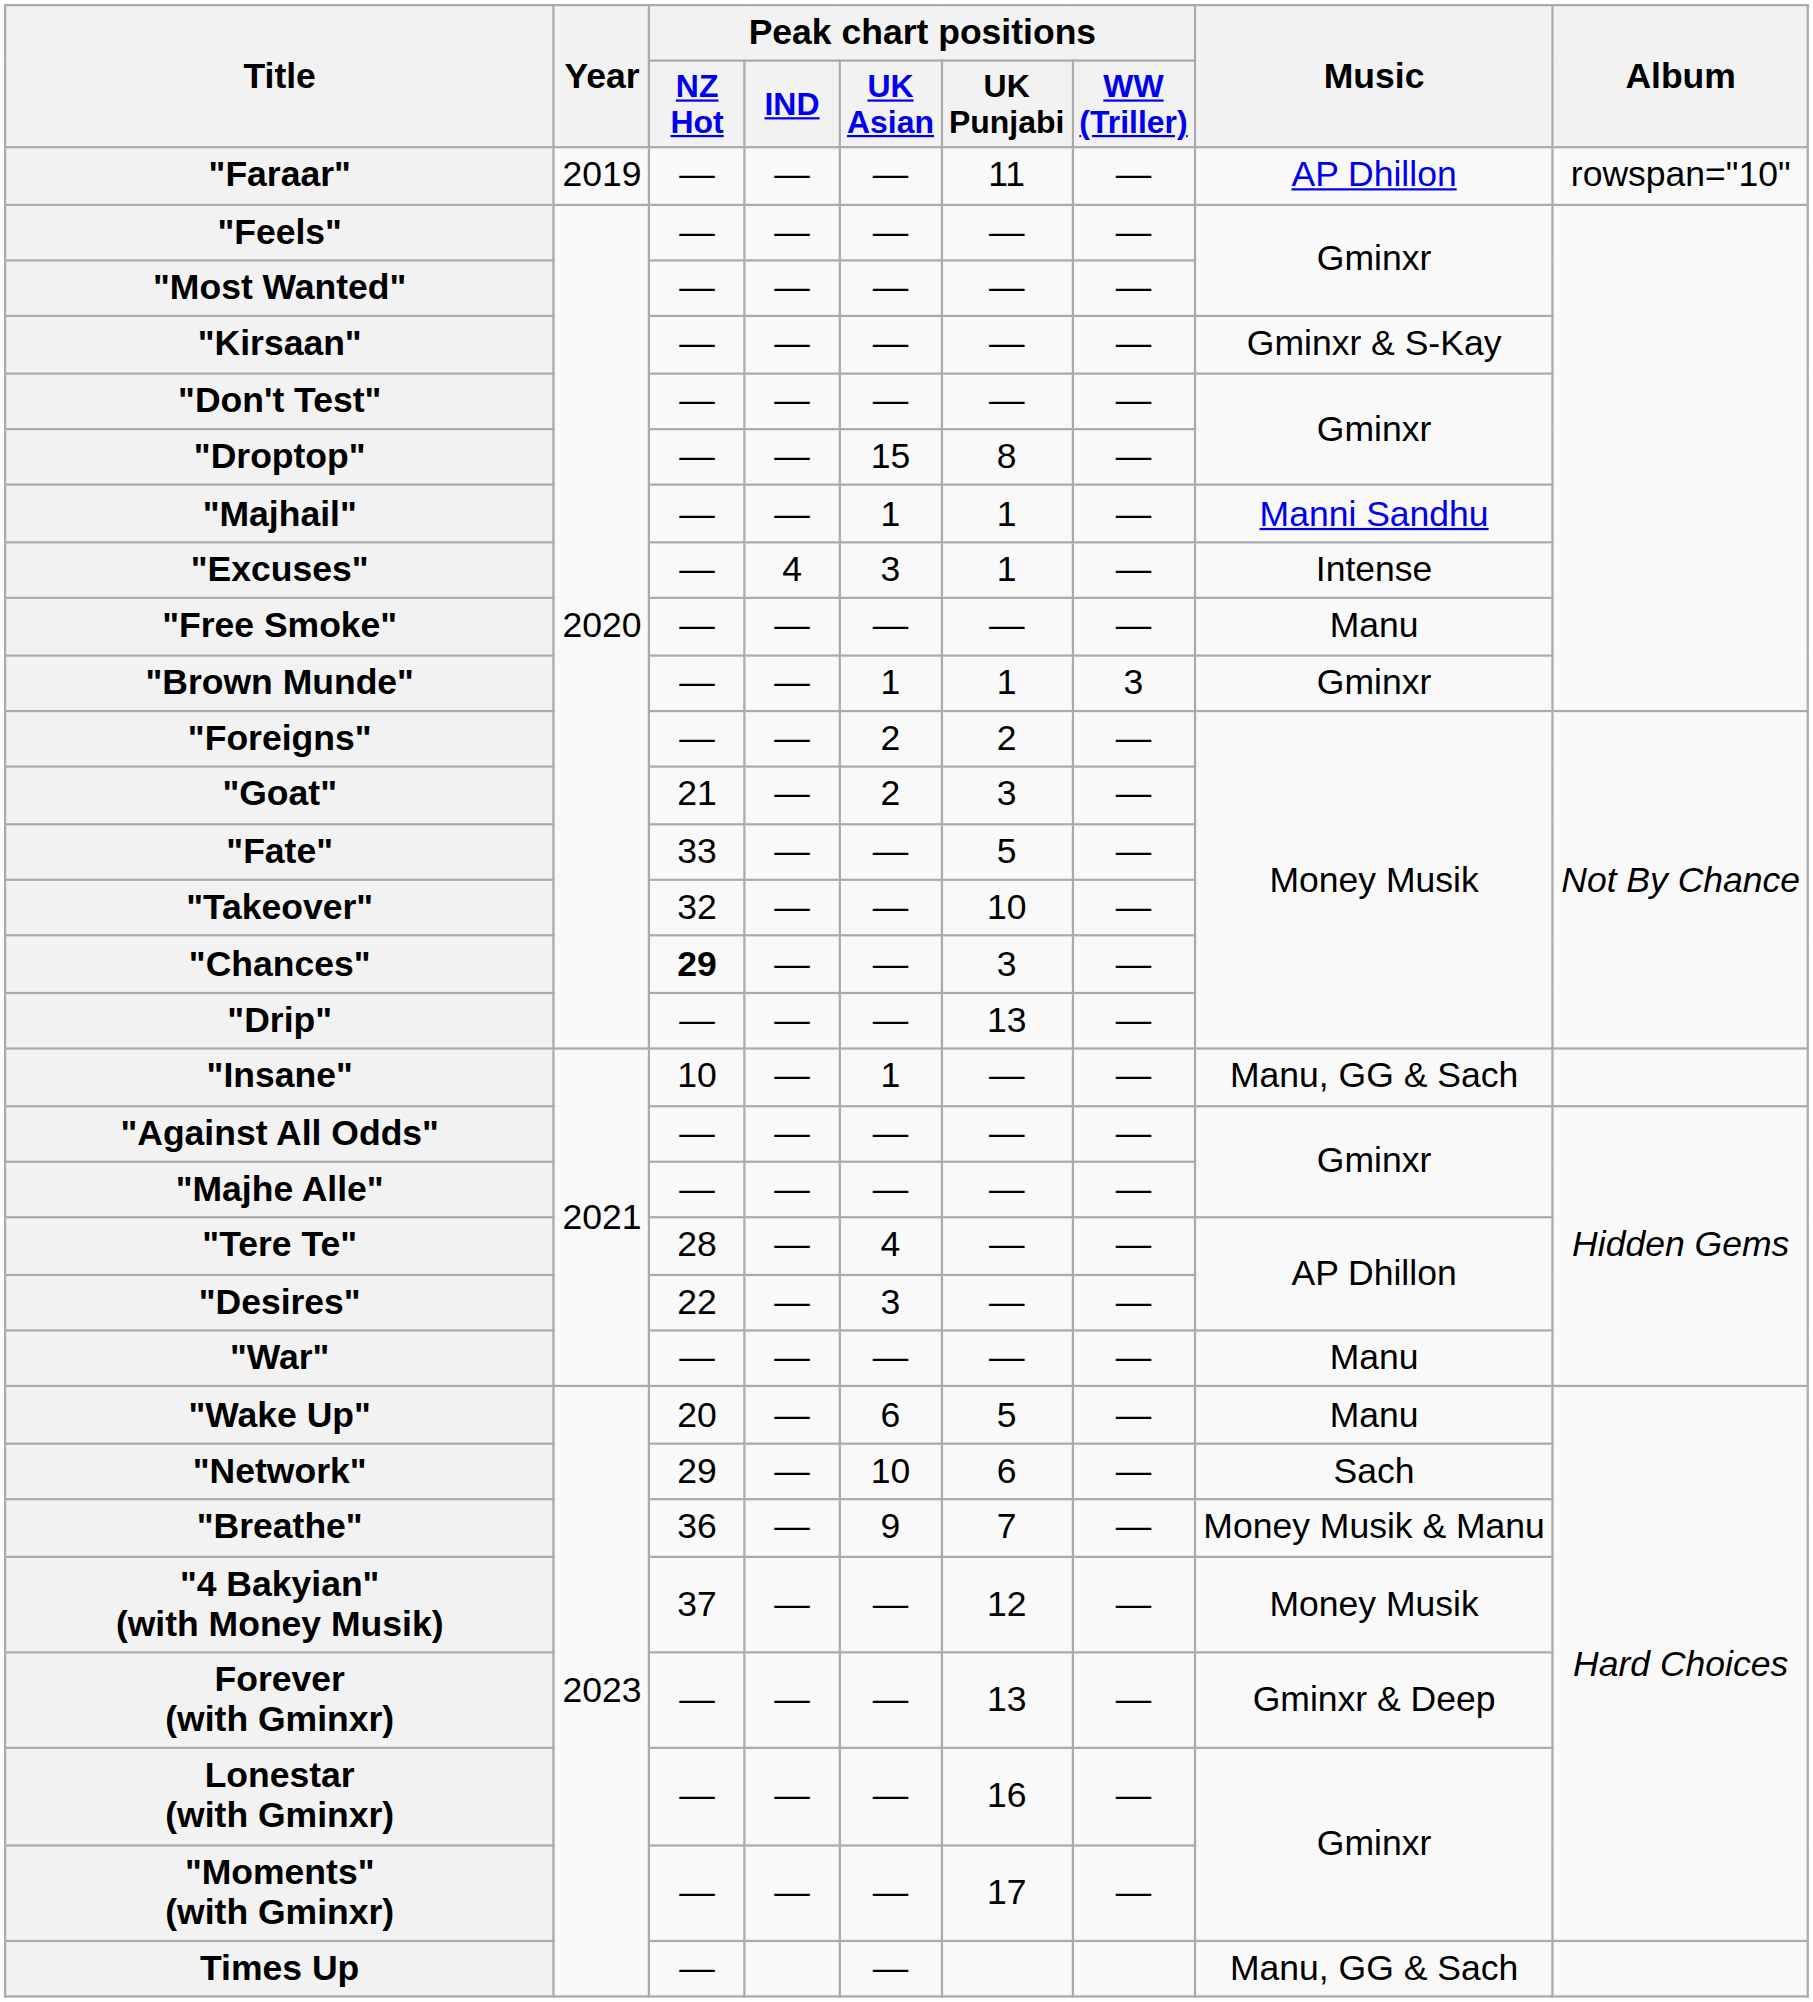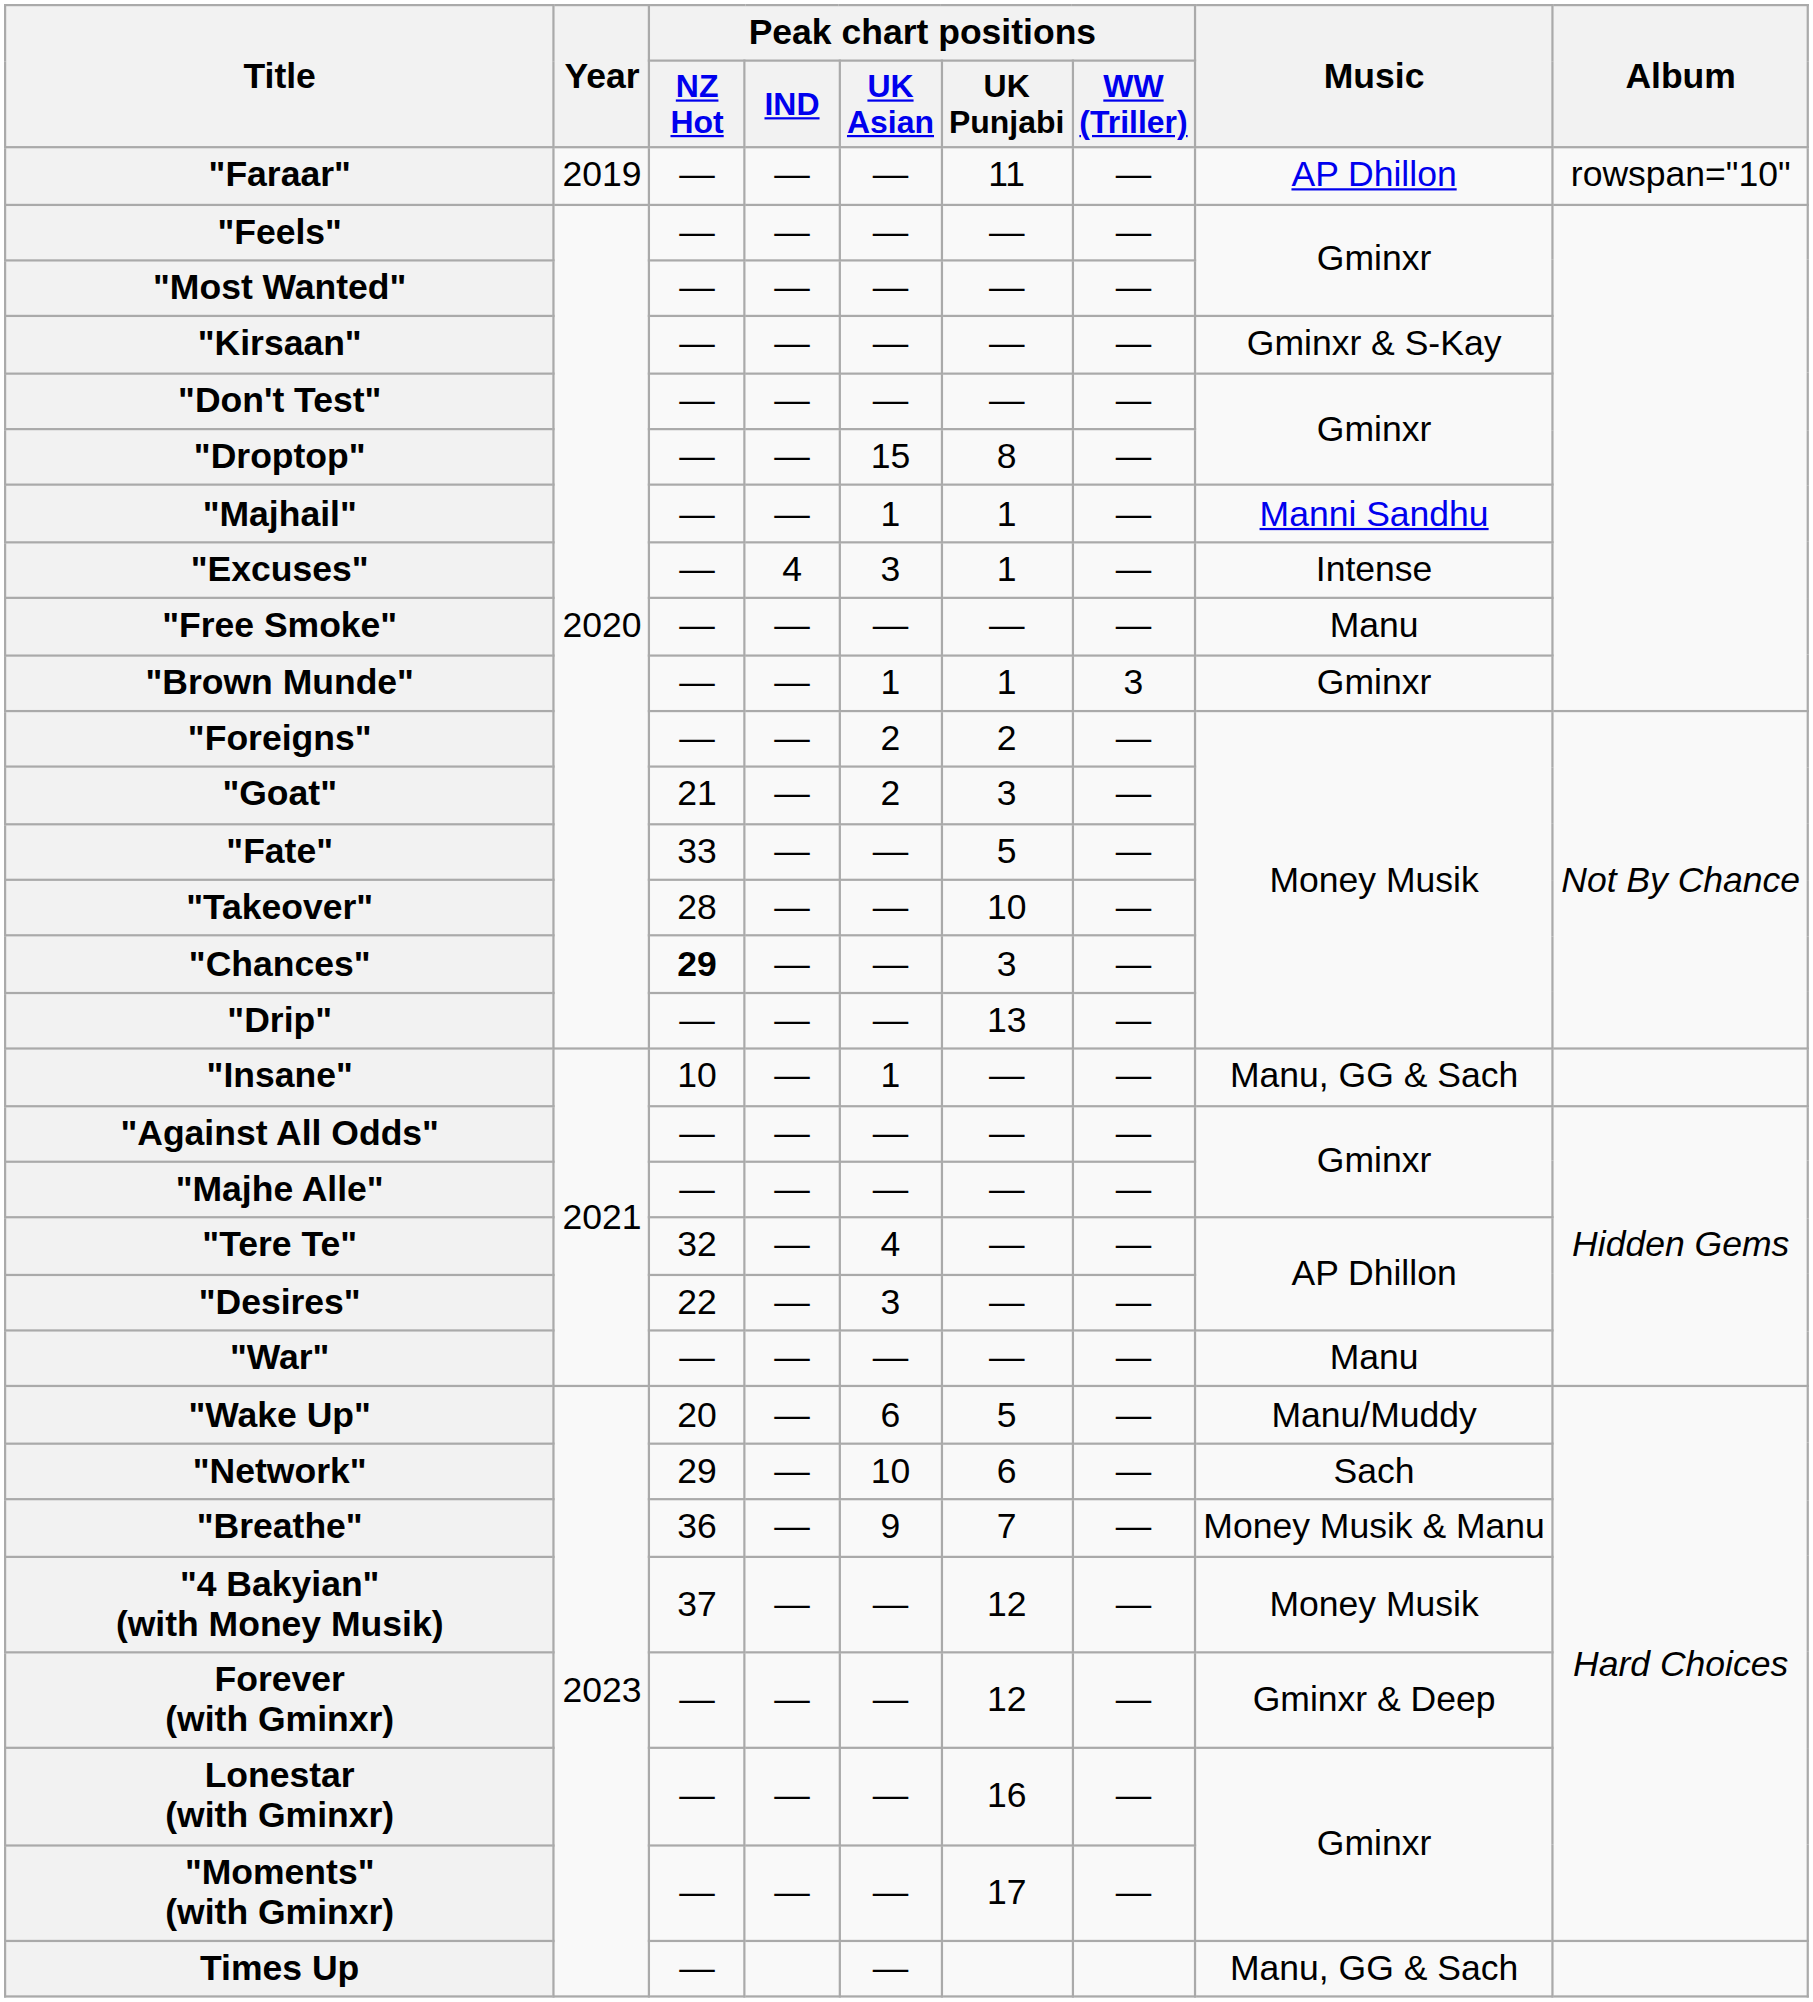(697, 907) 32 -> (697, 907) 28
(697, 1245) 28 -> (697, 1245) 32
(1374, 1414) Manu -> (1374, 1414) Manu/Muddy
(1007, 1699) 13 -> (1007, 1699) 12
